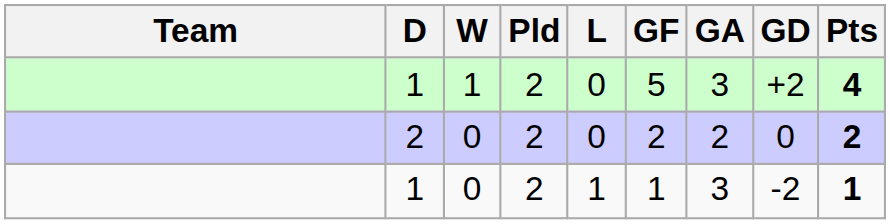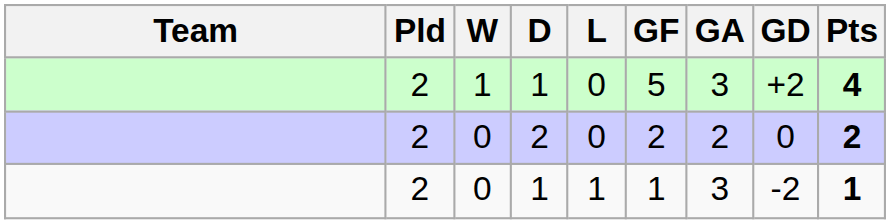columns swapped: (534, 31) <-> (415, 31)
